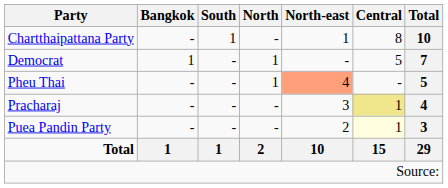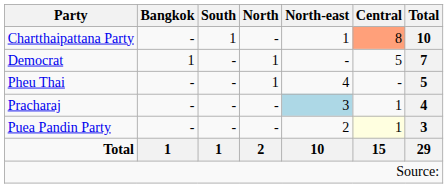(398, 37) no background -> (398, 37) lightsalmon background
(346, 82) lightsalmon background -> (346, 82) no background
(346, 104) no background -> (346, 104) lightblue background
(398, 104) khaki background -> (398, 104) no background
